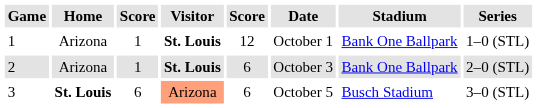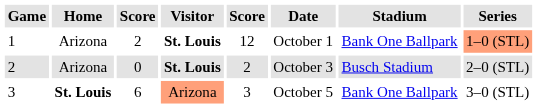(138, 41) 1 -> (138, 41) 2
(498, 41) no background -> (498, 41) lightsalmon background
(138, 66) 1 -> (138, 66) 0
(247, 66) 6 -> (247, 66) 2
(400, 66) Bank One Ballpark -> (387, 66) Busch Stadium
(247, 92) 6 -> (247, 92) 3
(387, 92) Busch Stadium -> (400, 92) Bank One Ballpark
